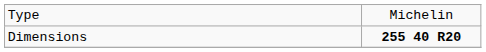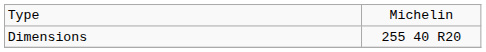(421, 37) bold -> (421, 37) normal
